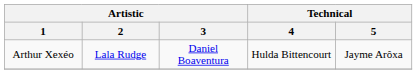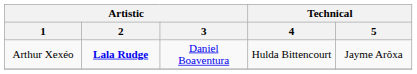(120, 55) normal -> (121, 55) bold
